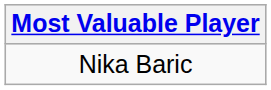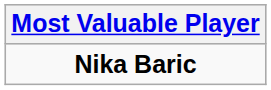(136, 63) normal -> (136, 63) bold
